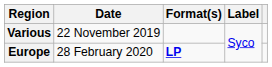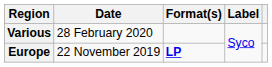(108, 33) 22 November 2019 -> (105, 33) 28 February 2020
(105, 52) 28 February 2020 -> (108, 52) 22 November 2019
